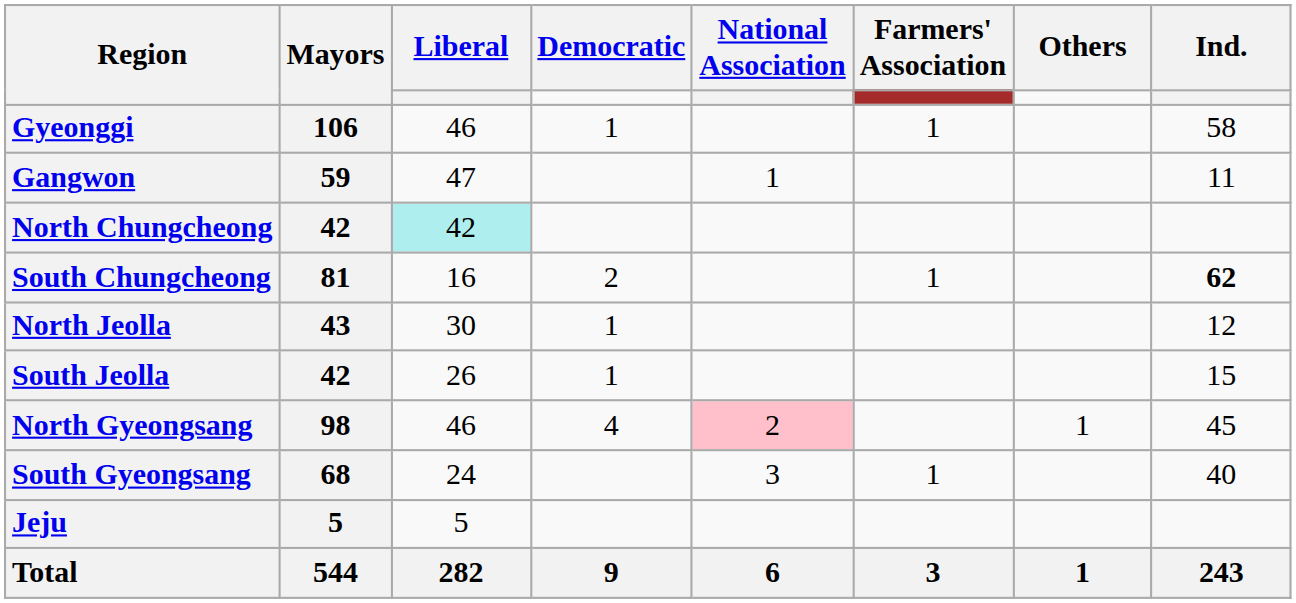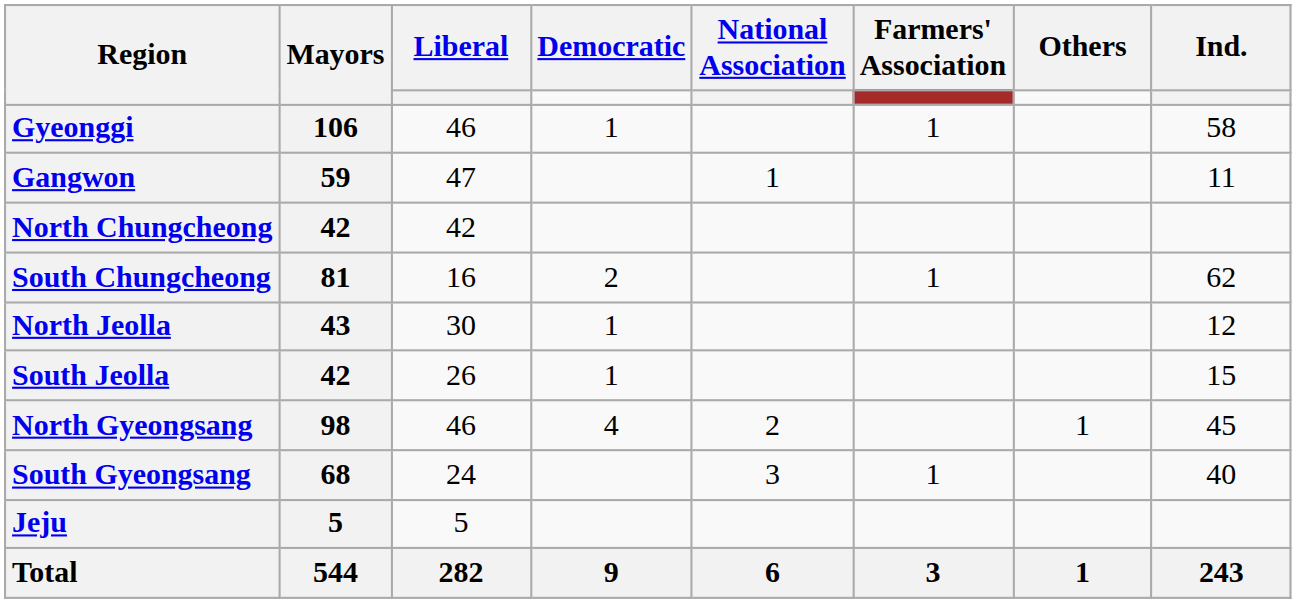(461, 227) paleturquoise background -> (461, 227) no background
(1221, 276) bold -> (1221, 276) normal
(773, 424) pink background -> (773, 424) no background
